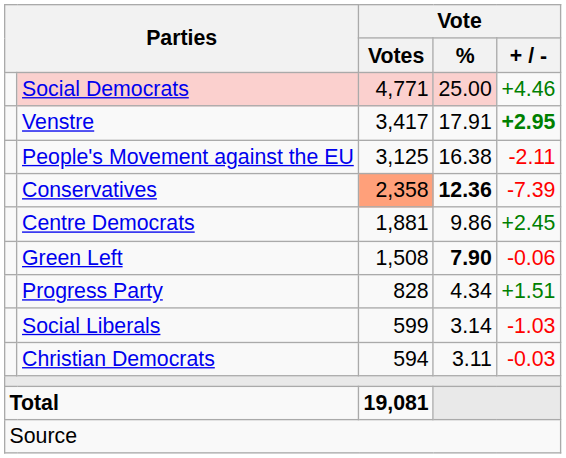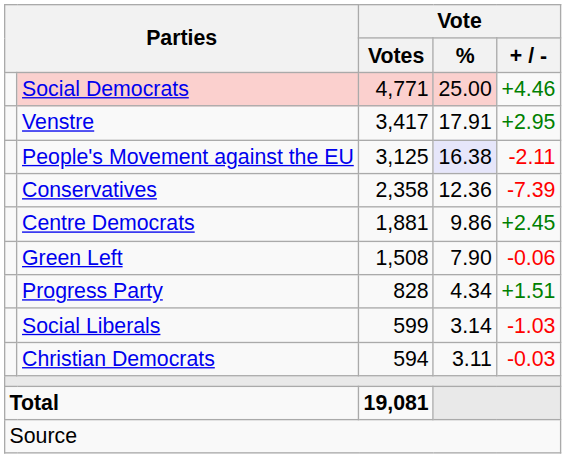(528, 122) bold -> (528, 122) normal
(465, 156) no background -> (465, 156) lavender background
(402, 190) lightsalmon background -> (402, 190) no background
(465, 190) bold -> (465, 190) normal
(471, 257) bold -> (471, 257) normal
